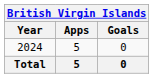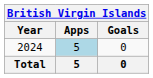(77, 47) no background -> (77, 47) lightblue background
